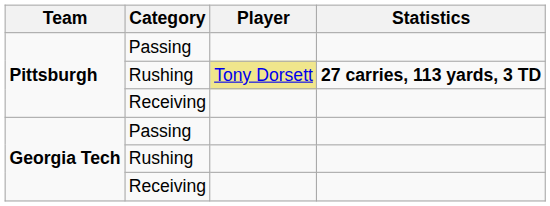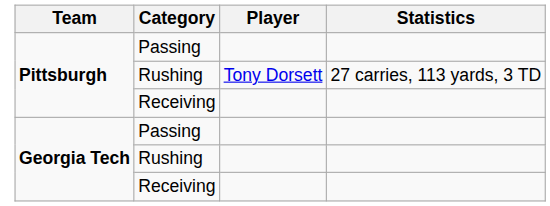(264, 74) khaki background -> (273, 74) no background
(431, 74) bold -> (436, 74) normal
